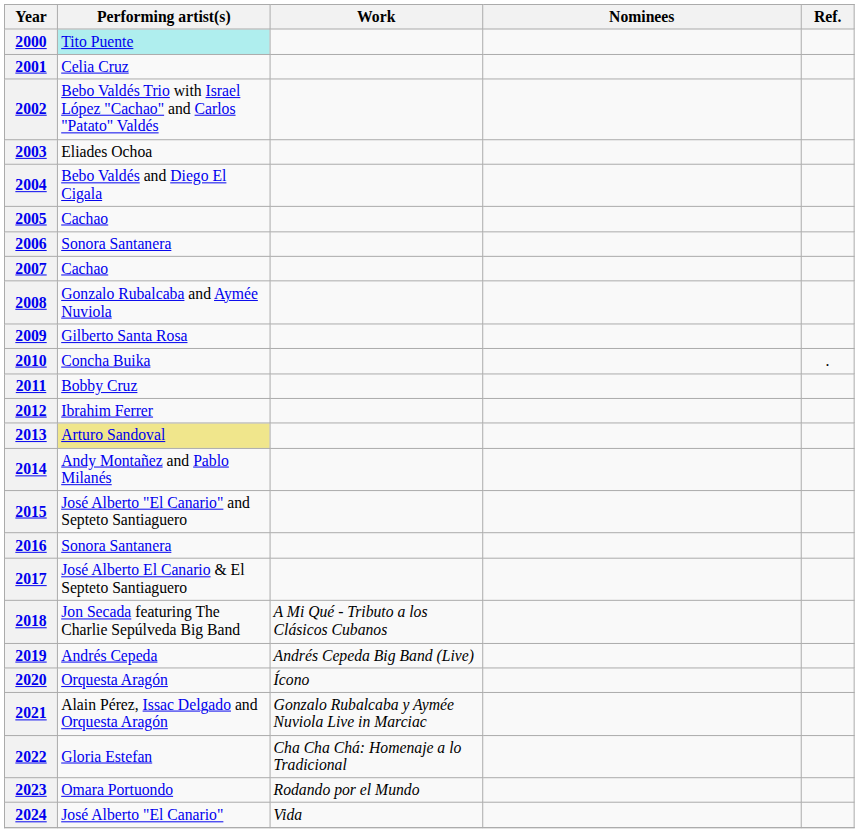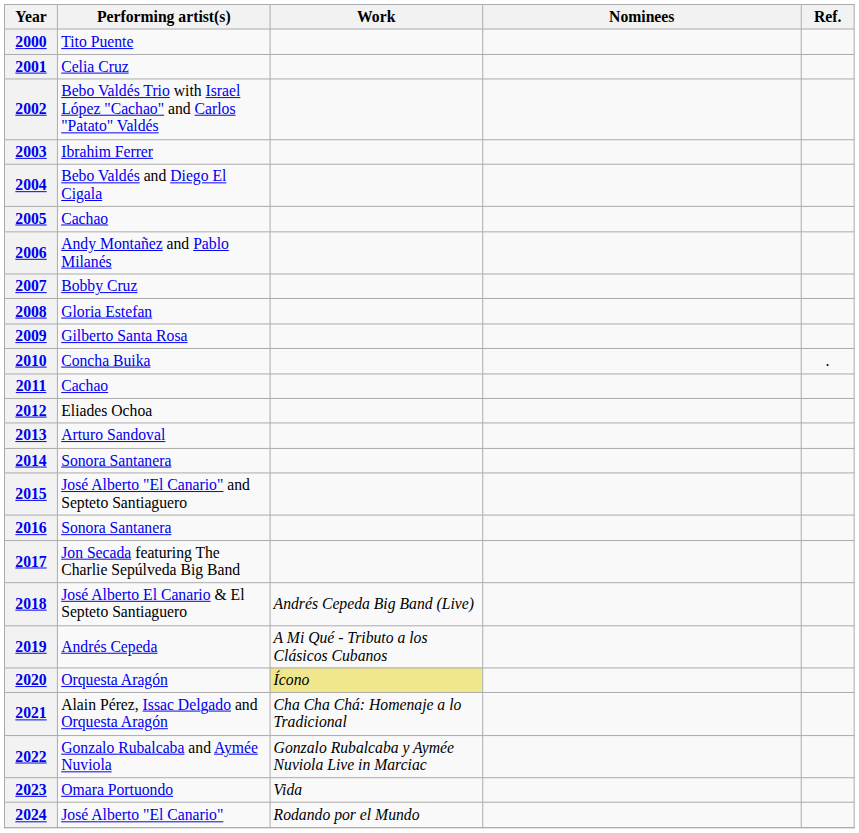(97, 41) paleturquoise background -> (97, 41) no background
(107, 151) Eliades Ochoa -> (107, 151) Ibrahim Ferrer
(116, 243) Sonora Santanera -> (145, 252) Andy Montañez and Pablo Milanés
(85, 268) Cachao -> (99, 286) Bobby Cruz
(160, 302) Gonzalo Rubalcaba and Aymée Nuviola -> (107, 311) Gloria Estefan
(99, 385) Bobby Cruz -> (85, 385) Cachao
(107, 410) Ibrahim Ferrer -> (107, 410) Eliades Ochoa
(113, 435) khaki background -> (113, 435) no background
(145, 469) Andy Montañez and Pablo Milanés -> (116, 460) Sonora Santanera
(153, 579) José Alberto El Canario & El Septeto Santiaguero -> (151, 561) Jon Secada featuring The Charlie Sepúlveda Big Band
(151, 621) Jon Secada featuring The Charlie Sepúlveda Big Band -> (153, 604) José Alberto El Canario & El Septeto Santiaguero
(351, 621) A Mi Qué - Tributo a los Clásicos Cubanos -> (374, 604) Andrés Cepeda Big Band (Live)
(374, 655) Andrés Cepeda Big Band (Live) -> (351, 646) A Mi Qué - Tributo a los Clásicos Cubanos
(291, 680) no background -> (291, 680) khaki background
(364, 713) Gonzalo Rubalcaba y Aymée Nuviola Live in Marciac -> (367, 713) Cha Cha Chá: Homenaje a lo Tradicional
(107, 756) Gloria Estefan -> (160, 756) Gonzalo Rubalcaba and Aymée Nuviola
(367, 756) Cha Cha Chá: Homenaje a lo Tradicional -> (364, 756) Gonzalo Rubalcaba y Aymée Nuviola Live in Marciac
(347, 790) Rodando por el Mundo -> (288, 790) Vida
(288, 815) Vida -> (347, 815) Rodando por el Mundo
